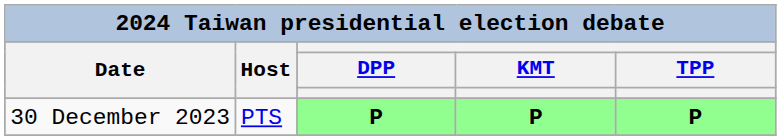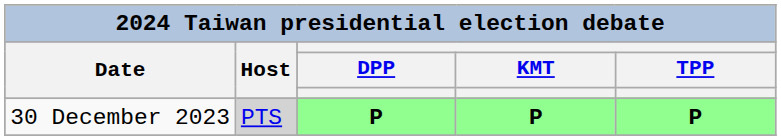(262, 117) no background -> (262, 117) lightgrey background
